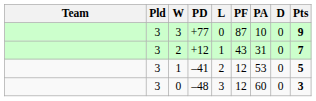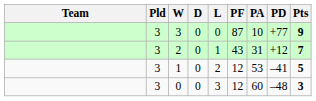columns swapped: (281, 13) <-> (200, 13)
